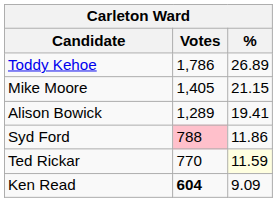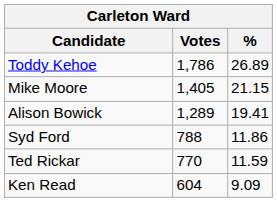(189, 137) pink background -> (189, 137) no background
(249, 161) lightyellow background -> (249, 161) no background
(189, 185) bold -> (189, 185) normal
